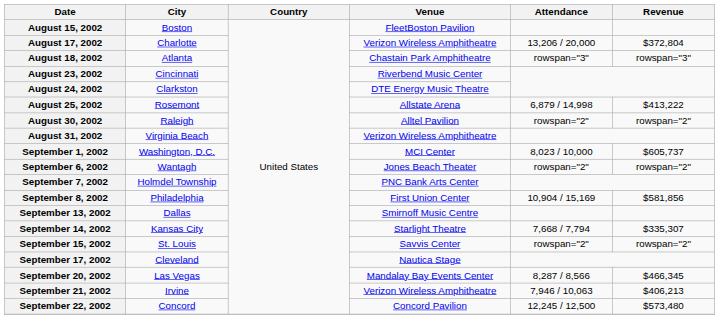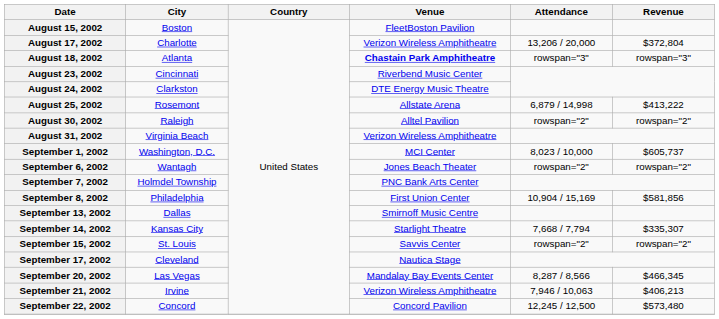(430, 58) normal -> (430, 58) bold
